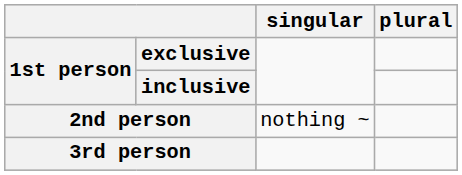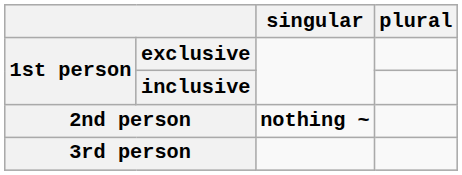(315, 120) normal -> (315, 120) bold
